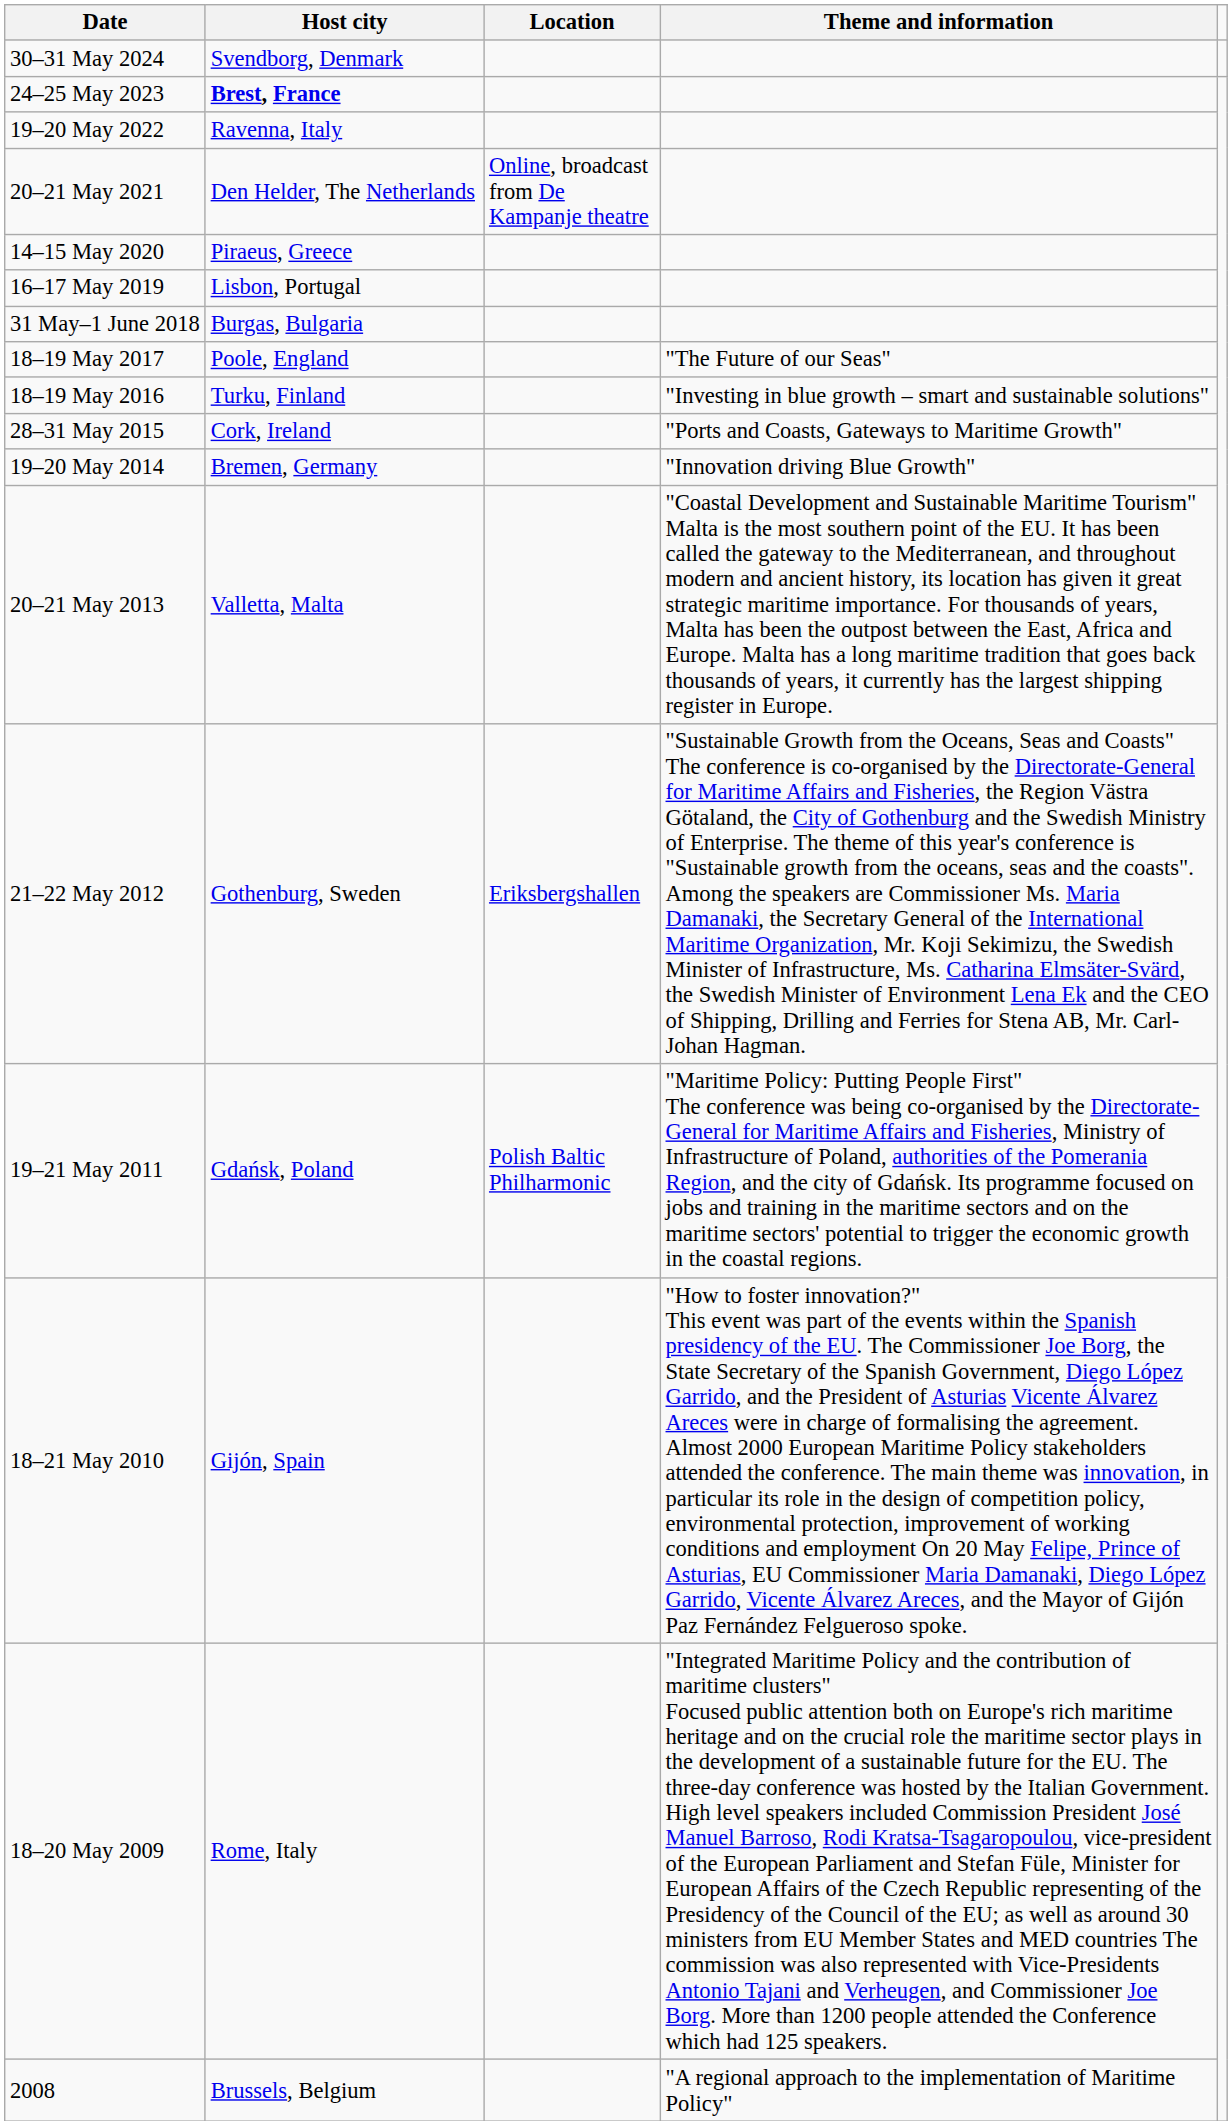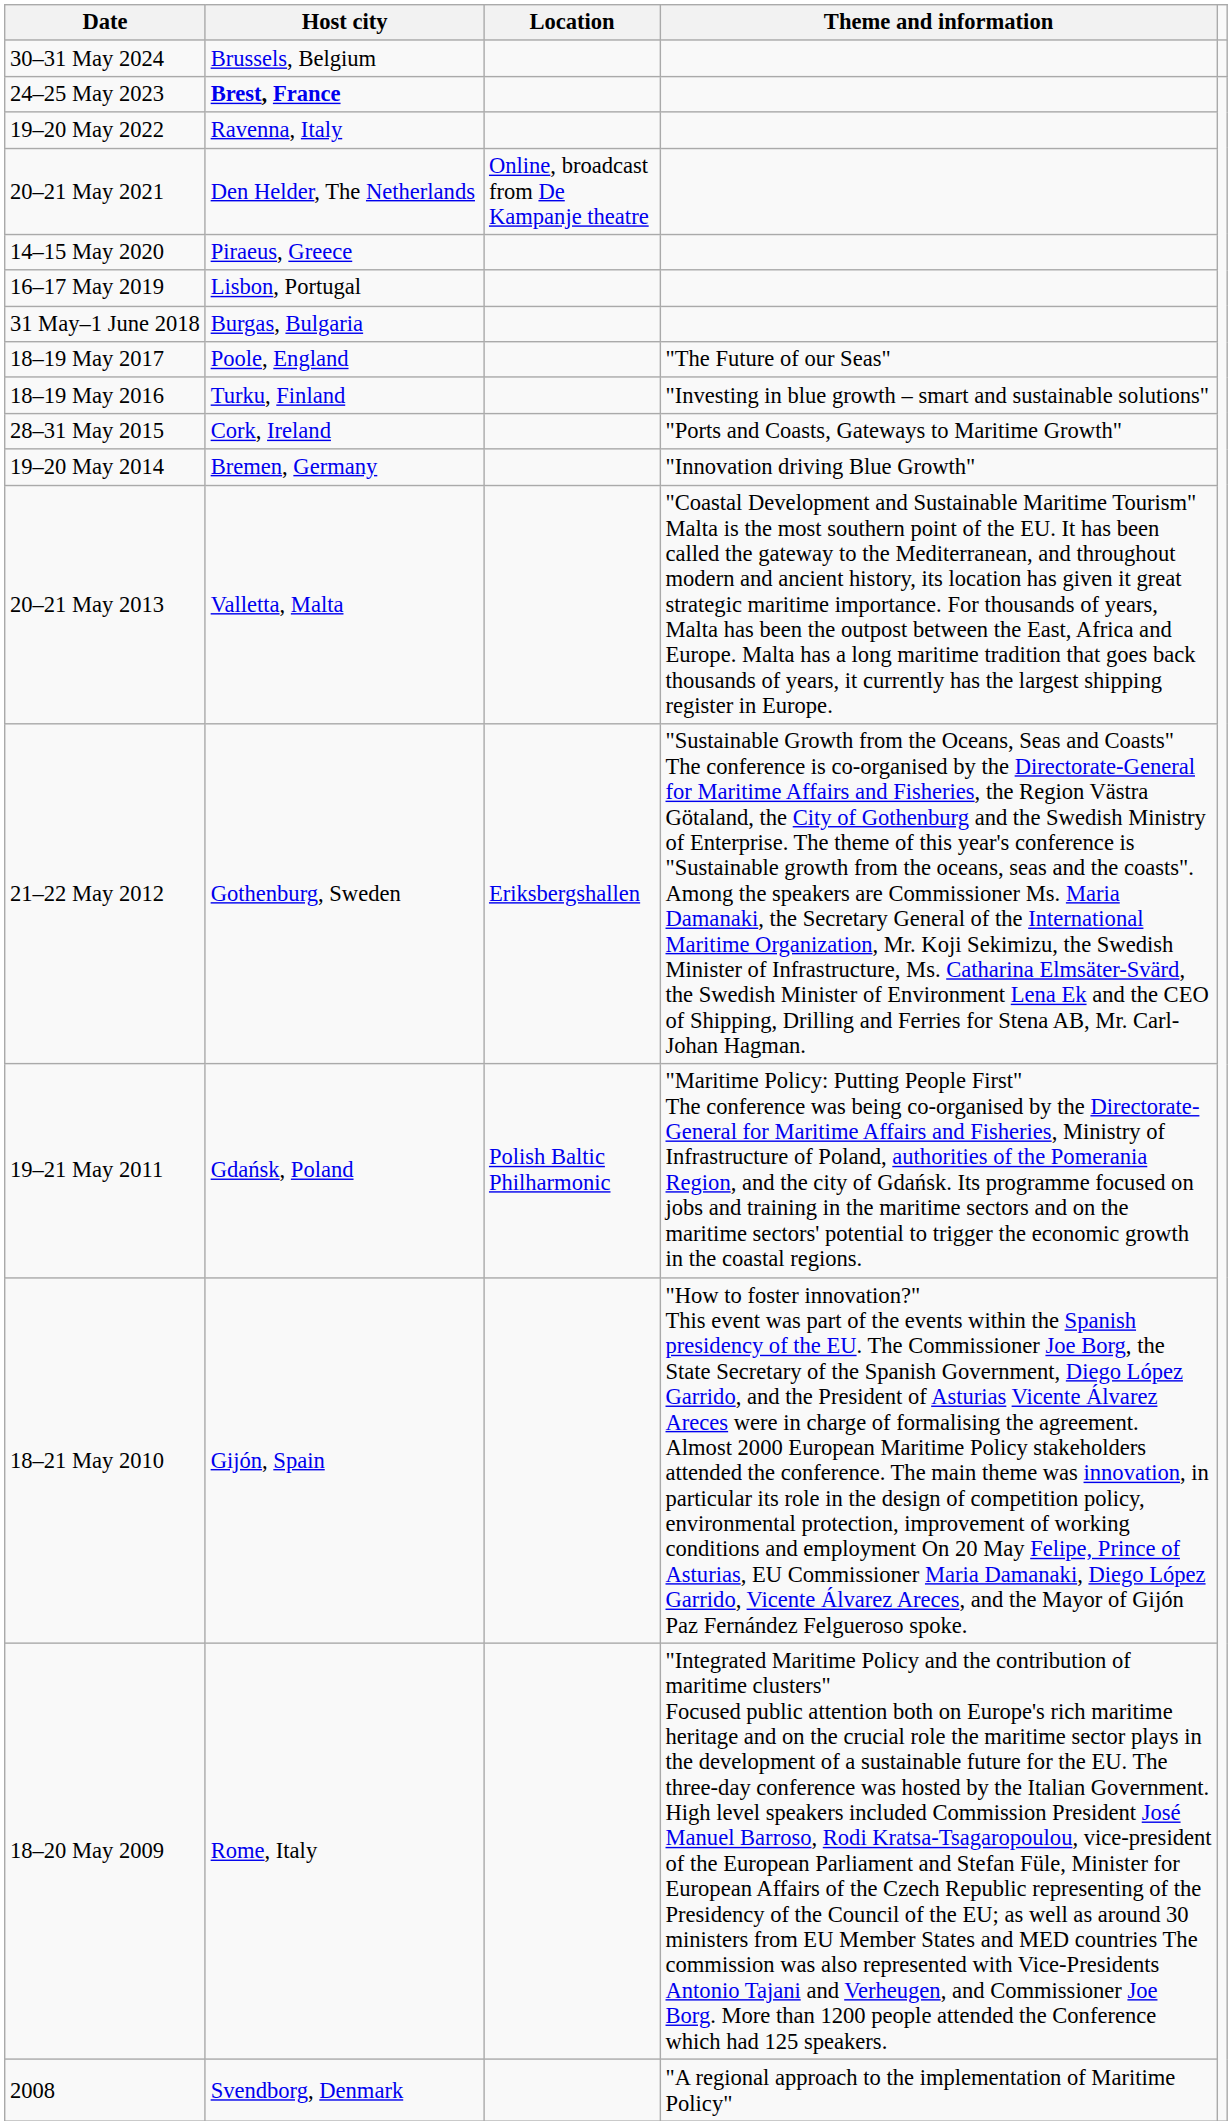(307, 58) Svendborg, Denmark -> (293, 58) Brussels, Belgium
(293, 2089) Brussels, Belgium -> (307, 2089) Svendborg, Denmark
